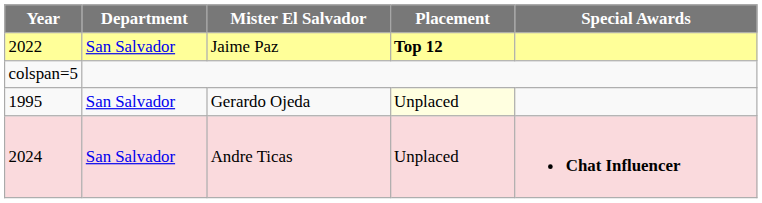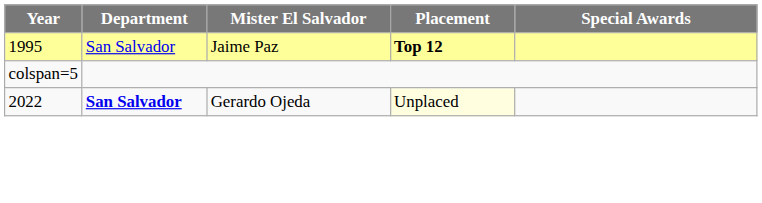(25, 46) 2022 -> (25, 46) 1995
(25, 102) 1995 -> (25, 102) 2022
(130, 102) normal -> (134, 102) bold
- row: (252, 156)
